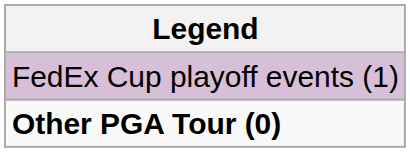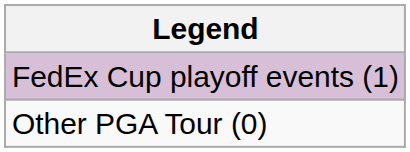(147, 124) bold -> (140, 124) normal
